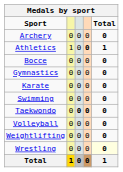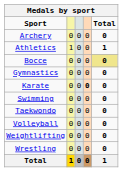(87, 48) bold -> (87, 48) normal
(105, 61) no background -> (105, 61) khaki background
(87, 86) normal -> (87, 86) bold
(79, 111) bold -> (79, 111) normal
(87, 111) bold -> (87, 111) normal
(105, 148) lightyellow background -> (105, 148) no background
